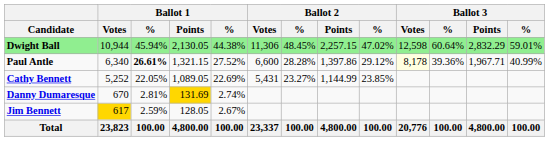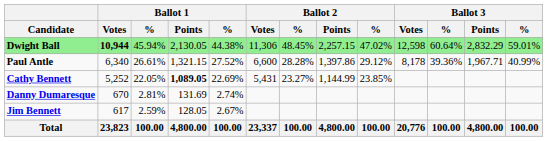(114, 45) normal -> (114, 45) bold
(150, 62) bold -> (149, 62) normal
(415, 62) lightyellow background -> (414, 62) no background
(190, 78) normal -> (188, 78) bold
(194, 95) gold background -> (192, 95) no background
(121, 111) gold background -> (121, 111) no background
